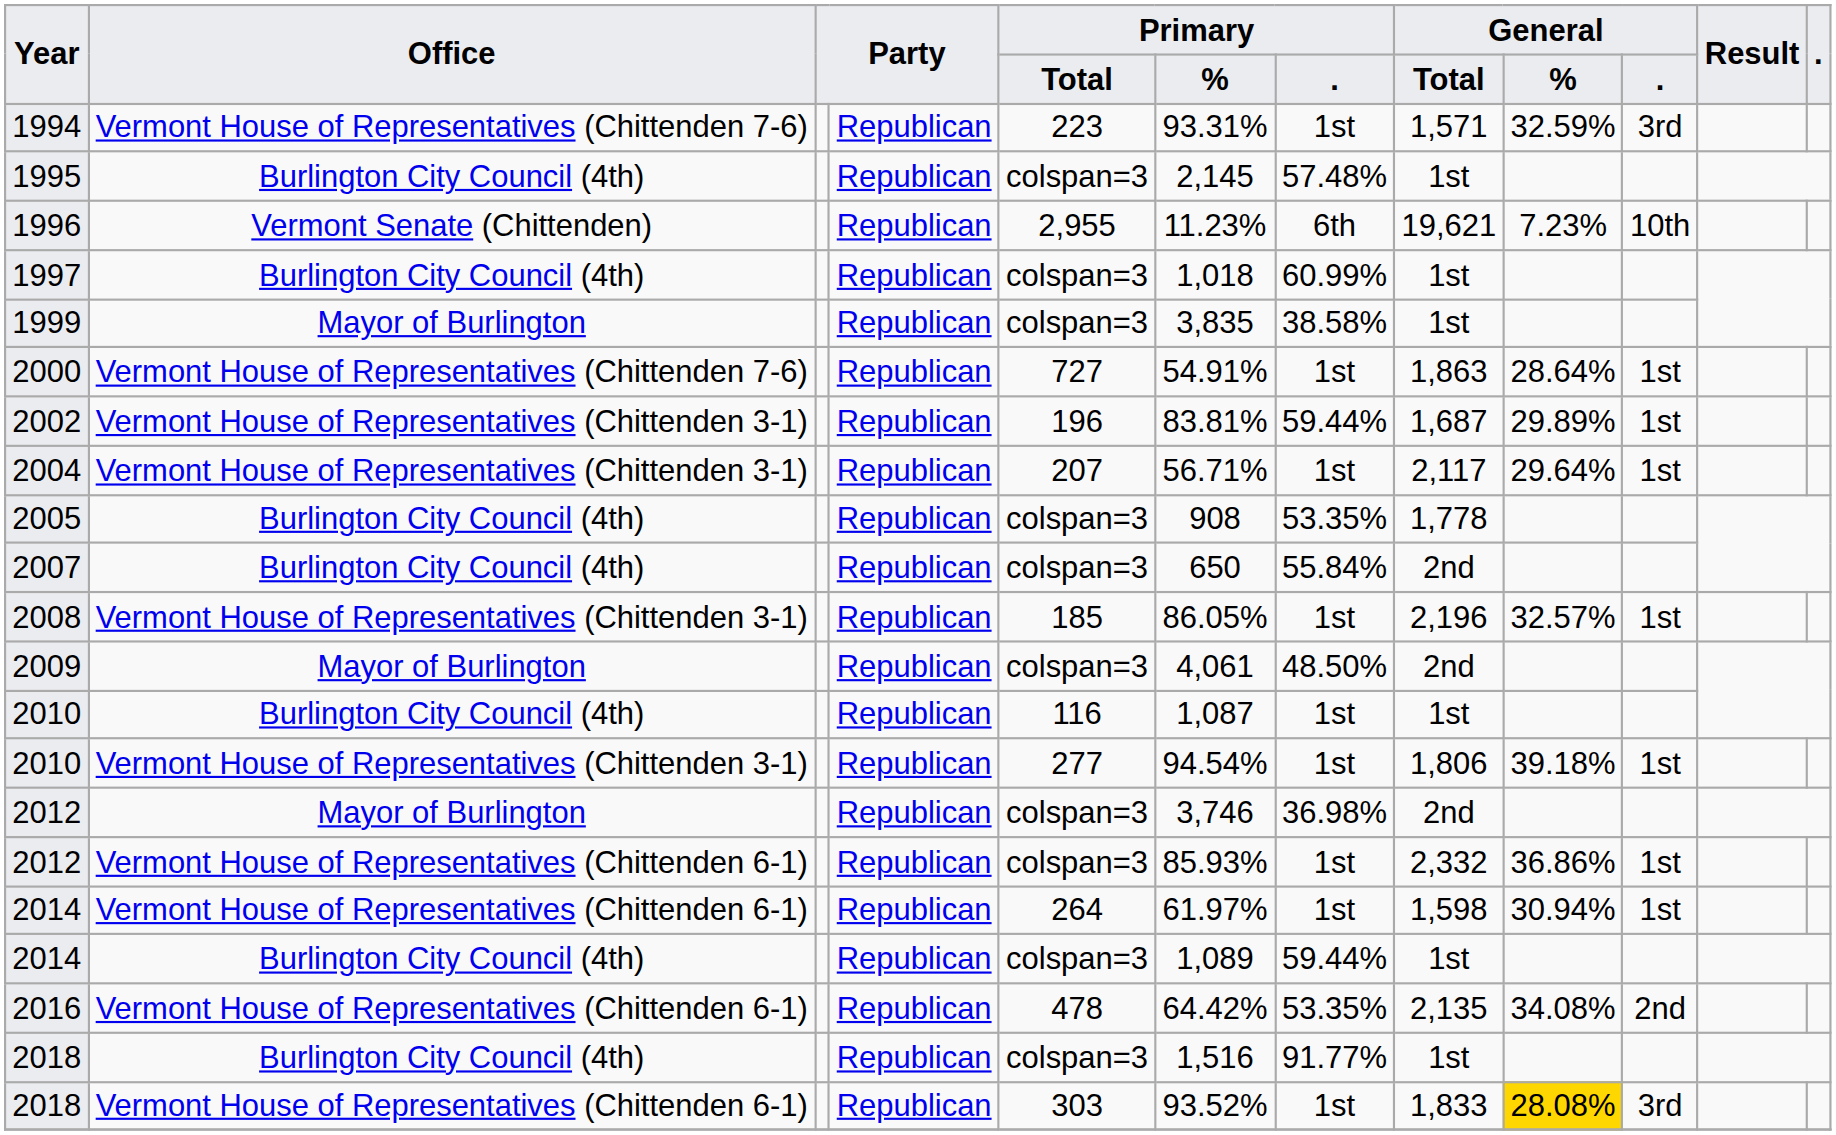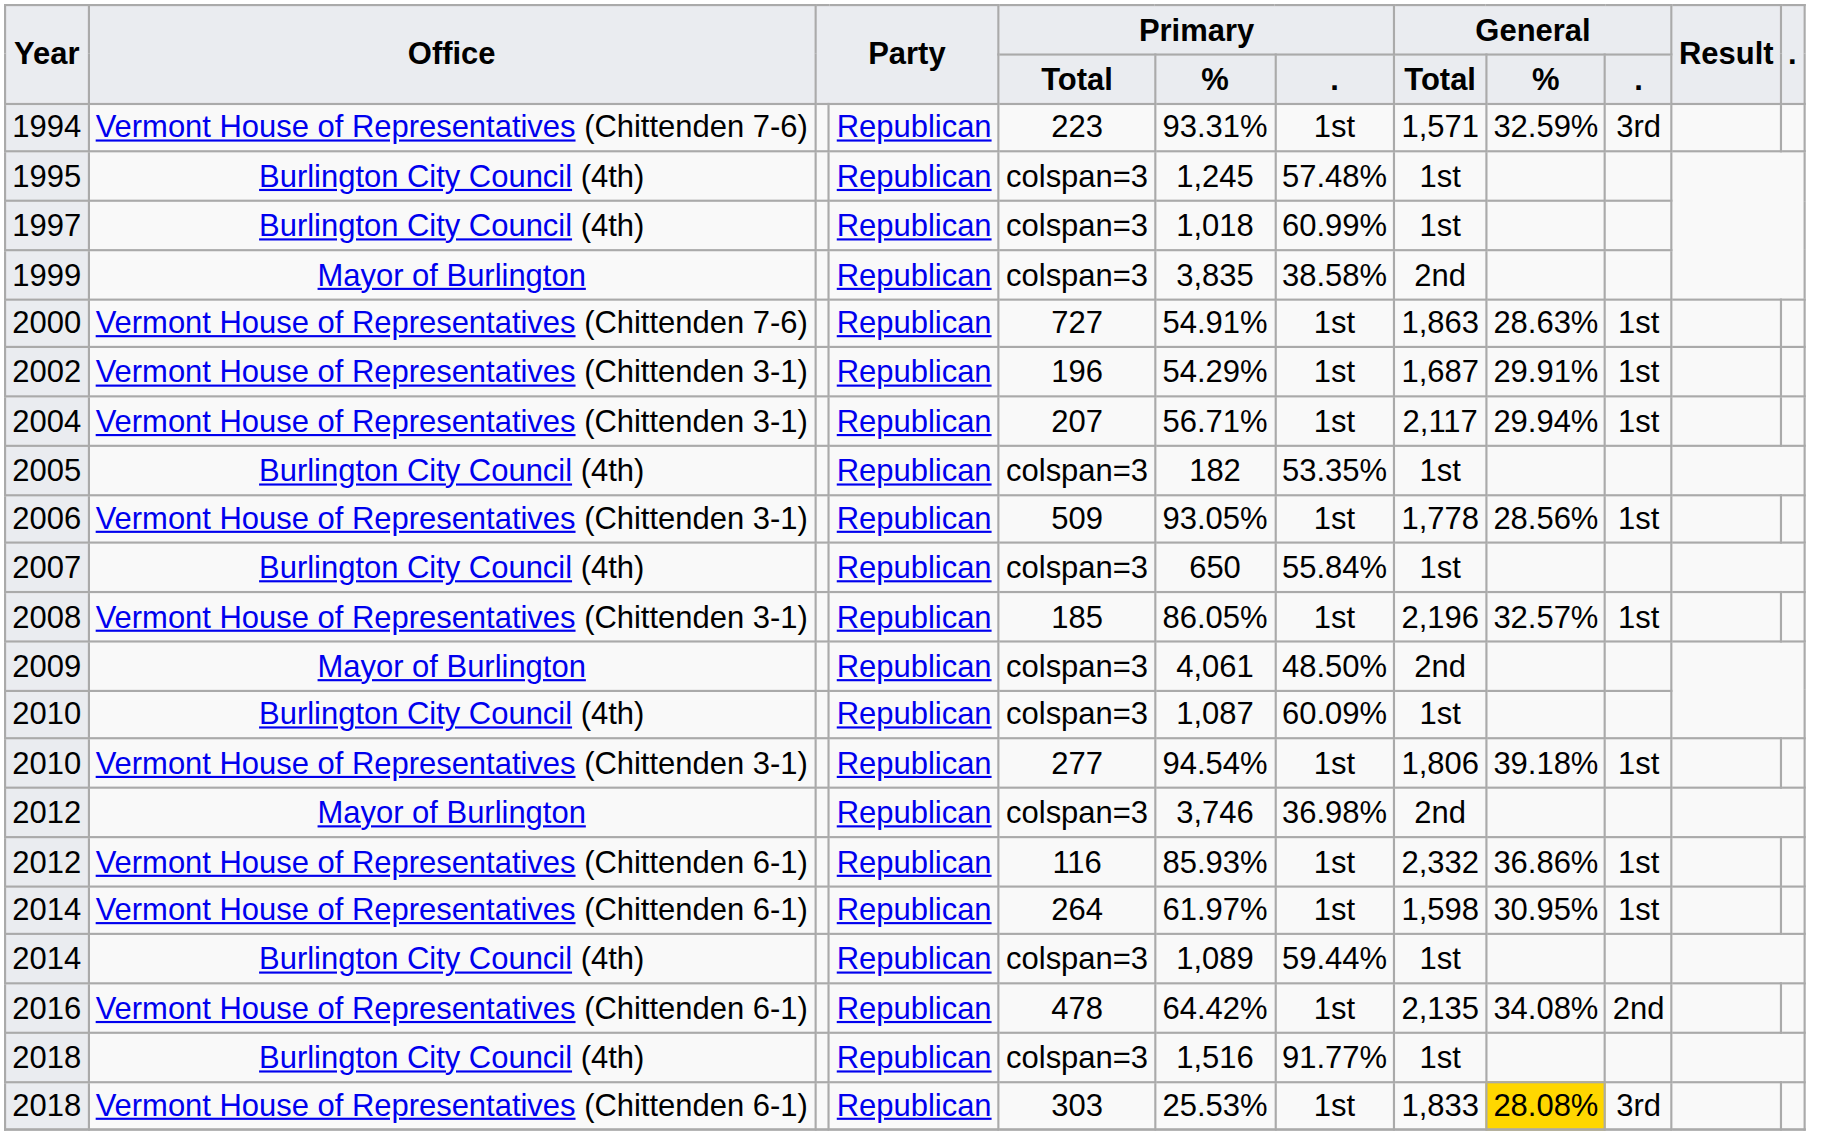(1215, 177) 2,145 -> (1215, 177) 1,245
- row: (47, 226)
(1449, 323) 1st -> (1440, 274) 2nd
(1563, 372) 28.64% -> (1546, 323) 28.63%
(1215, 421) 83.81% -> (1215, 372) 54.29%
(1334, 421) 59.44% -> (1334, 372) 1st
(1563, 421) 29.89% -> (1546, 372) 29.91%
(1563, 470) 29.64% -> (1546, 421) 29.94%
(1215, 519) 908 -> (1215, 470) 182
(1449, 519) 1,778 -> (1440, 470) 1st
+ row: (47, 519)
(1449, 568) 2nd -> (1440, 568) 1st
(1077, 715) 116 -> (1077, 715) colspan=3
(1334, 715) 1st -> (1334, 715) 60.09%
(1077, 861) colspan=3 -> (1077, 861) 116
(1563, 910) 30.94% -> (1546, 910) 30.95%
(1334, 1008) 53.35% -> (1334, 1008) 1st
(1215, 1106) 93.52% -> (1215, 1106) 25.53%
